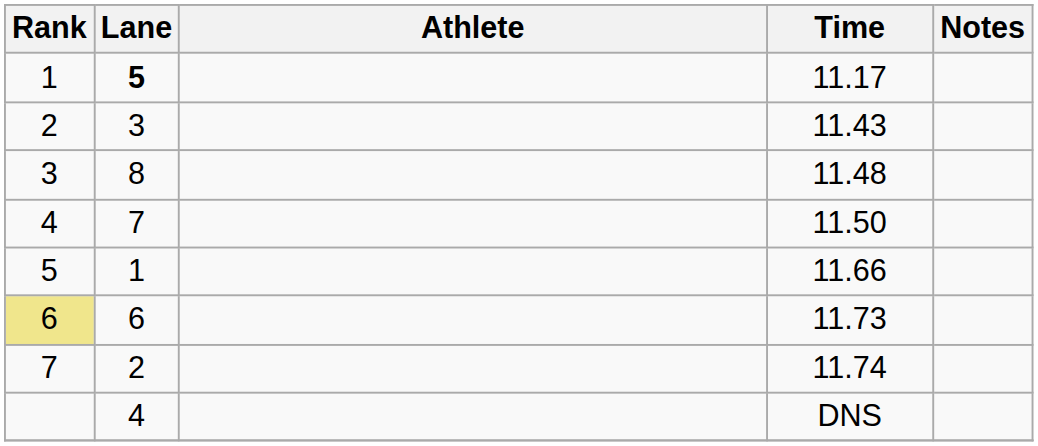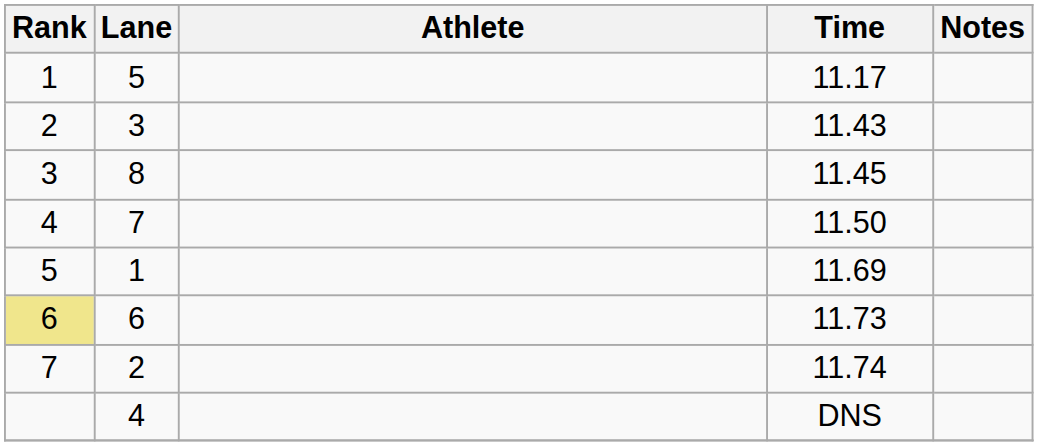(136, 77) bold -> (136, 77) normal
(850, 174) 11.48 -> (850, 174) 11.45
(850, 271) 11.66 -> (850, 271) 11.69
